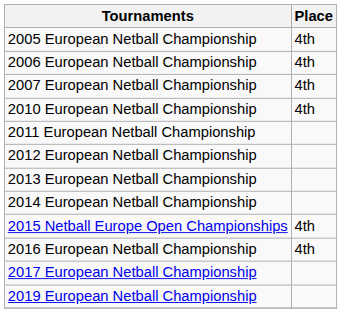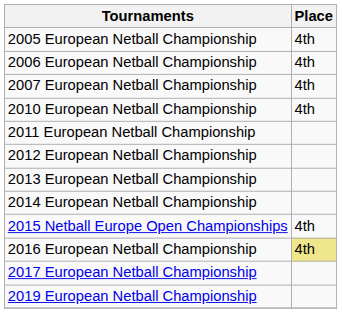(305, 249) no background -> (305, 249) khaki background
